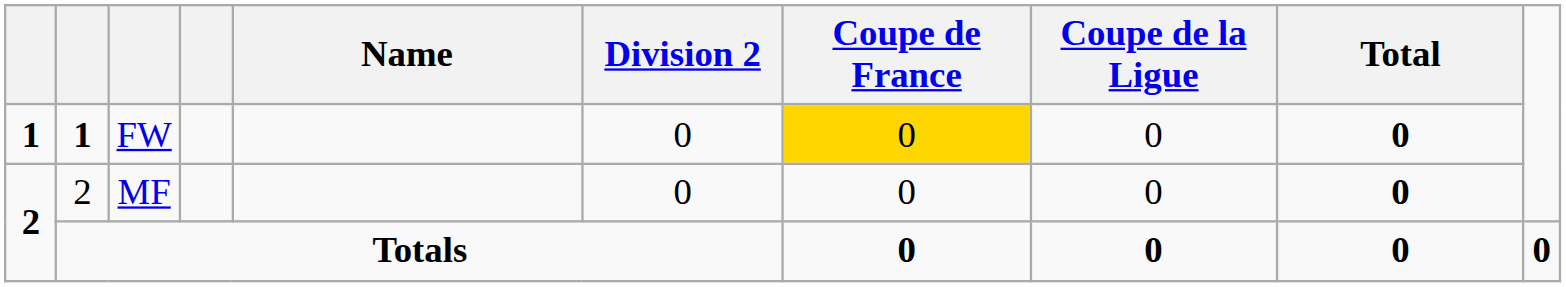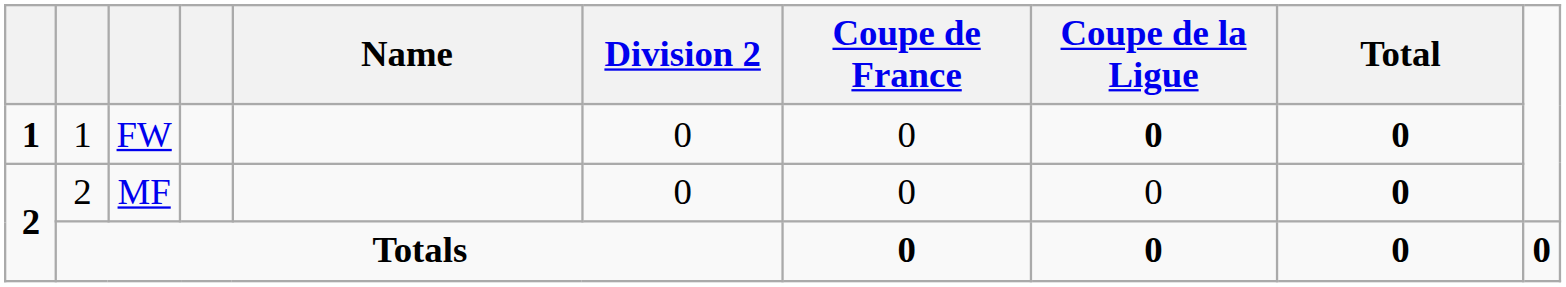(82, 133) bold -> (82, 133) normal
(907, 133) gold background -> (907, 133) no background
(1154, 133) normal -> (1154, 133) bold
